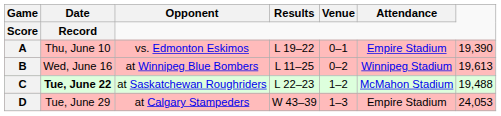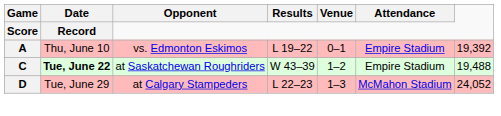(476, 48) 19,390 -> (474, 48) 19,392
- row: (22, 66)
(294, 84) L 22–23 -> (292, 66) W 43–39
(407, 84) McMahon Stadium -> (405, 66) Empire Stadium
(294, 102) W 43–39 -> (292, 84) L 22–23
(407, 102) Empire Stadium -> (405, 84) McMahon Stadium
(476, 102) 24,053 -> (474, 84) 24,052
